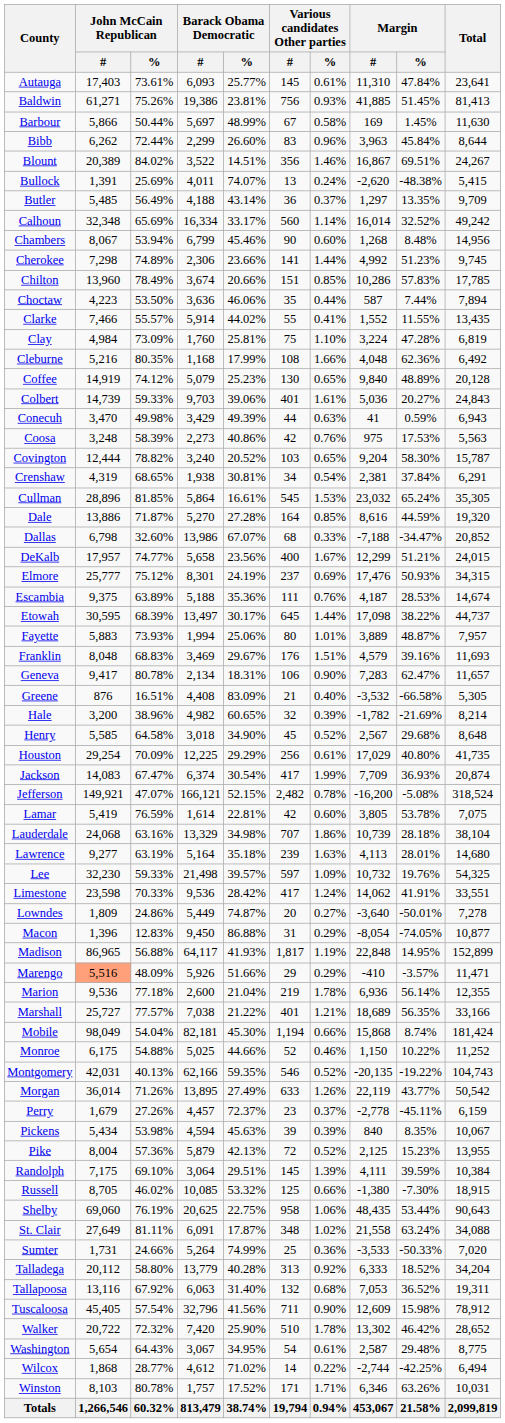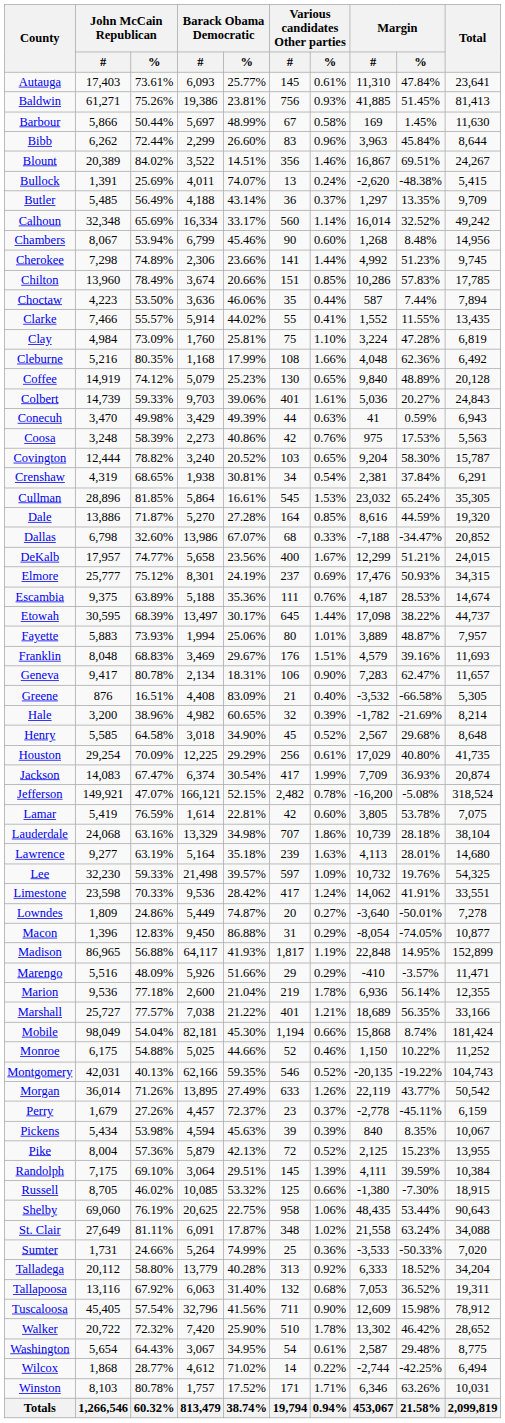(103, 972) lightsalmon background -> (103, 972) no background
